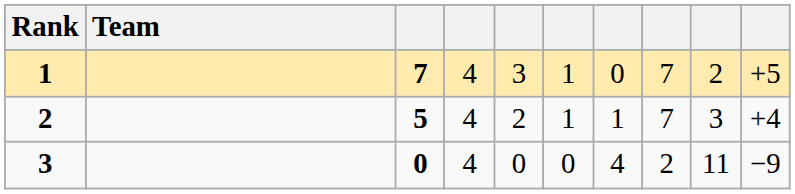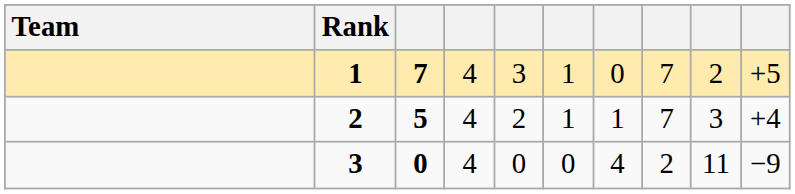columns swapped: (45, 27) <-> (126, 27)
